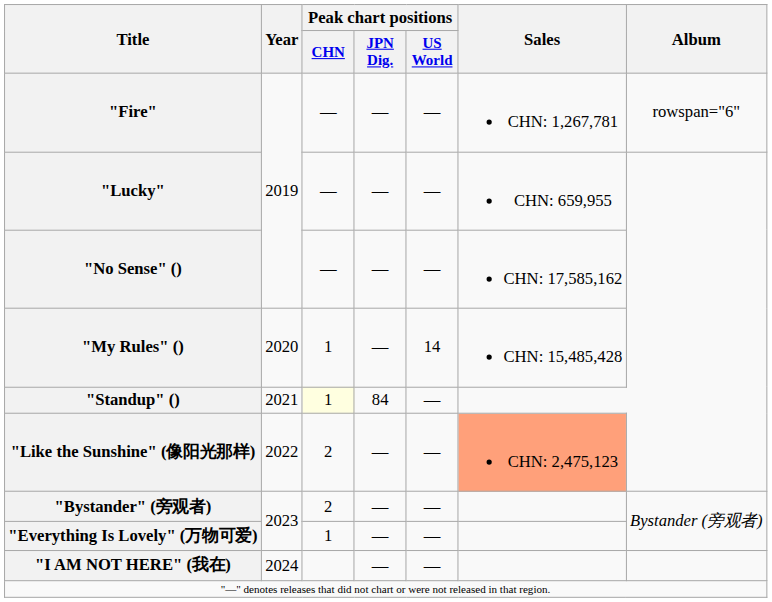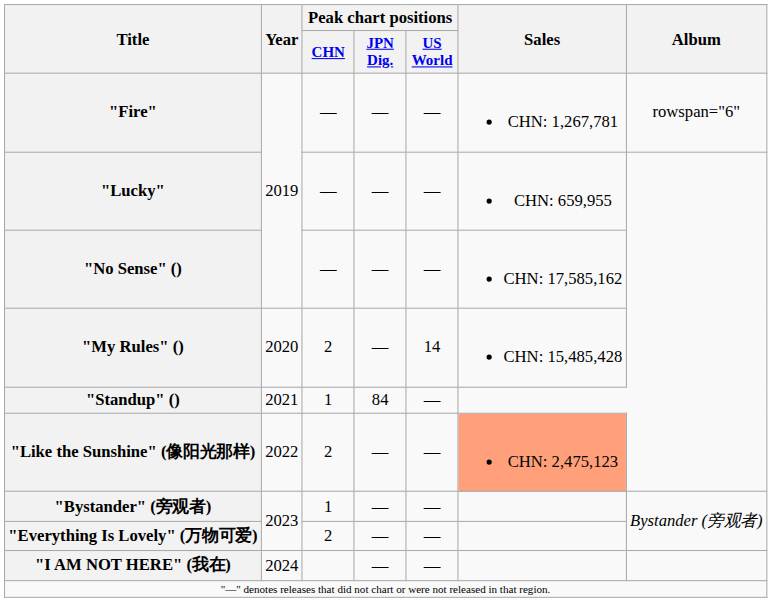(328, 347) 1 -> (328, 347) 2
(328, 400) lightyellow background -> (328, 400) no background
(328, 506) 2 -> (328, 506) 1
(328, 535) 1 -> (328, 535) 2
